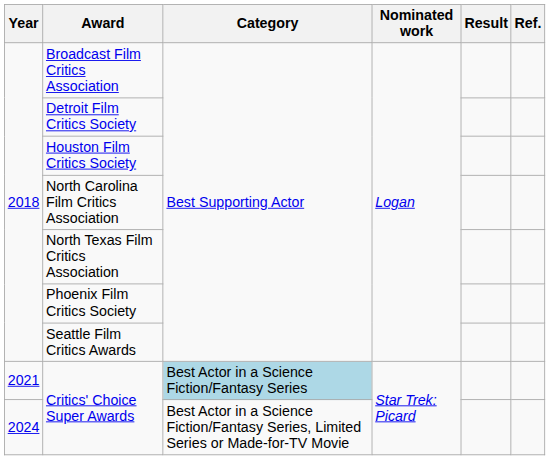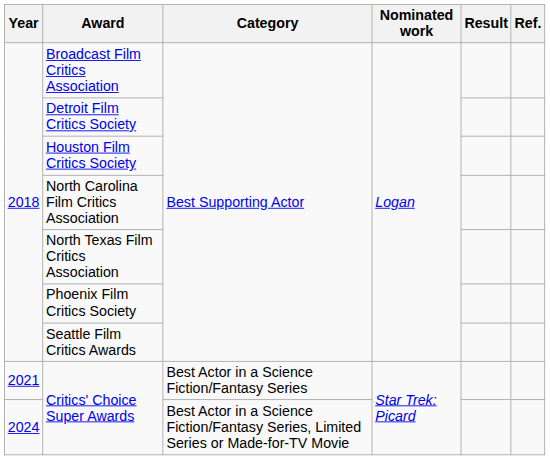(240, 380) lightblue background -> (240, 380) no background
